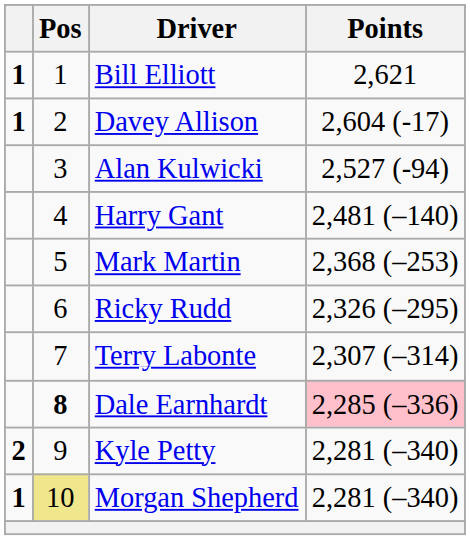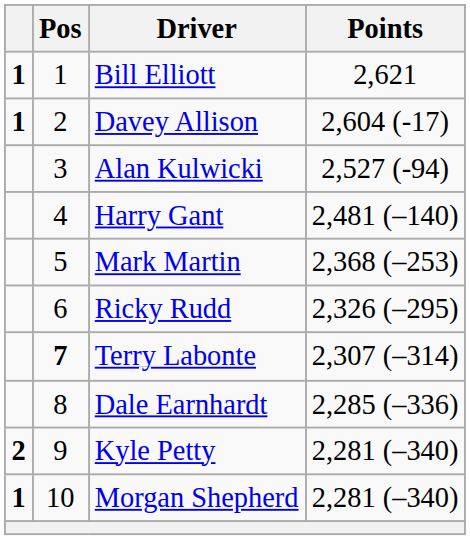(60, 356) normal -> (60, 356) bold
(60, 403) bold -> (60, 403) normal
(385, 403) pink background -> (385, 403) no background
(60, 496) khaki background -> (60, 496) no background
